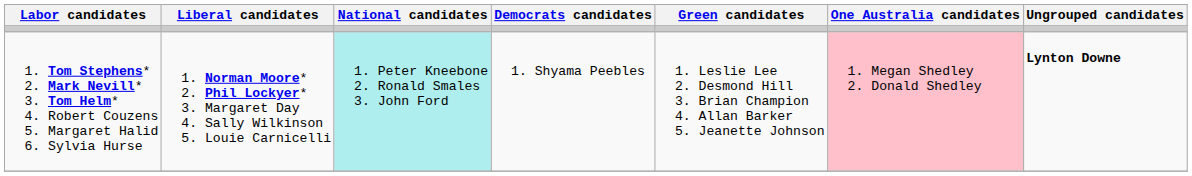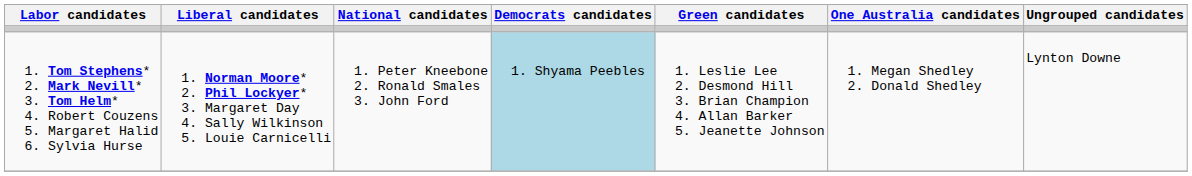(413, 86) paleturquoise background -> (413, 86) no background
(573, 71) no background -> (573, 71) lightblue background
(925, 79) pink background -> (925, 79) no background
(1074, 58) bold -> (1074, 58) normal
